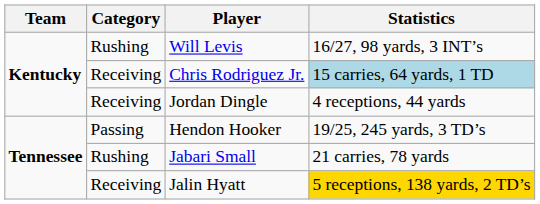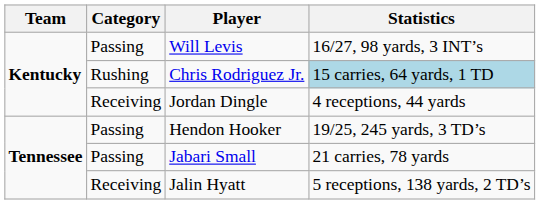(120, 46) Rushing -> (117, 46) Passing
(126, 74) Receiving -> (120, 74) Rushing
(120, 157) Rushing -> (117, 157) Passing
(421, 184) gold background -> (421, 184) no background
